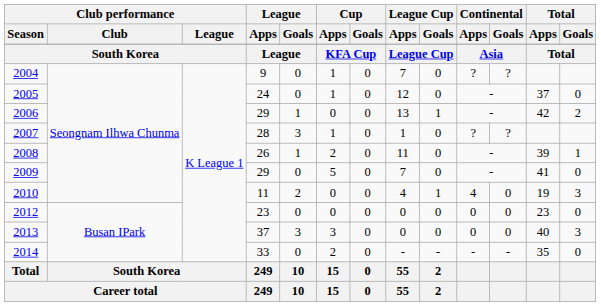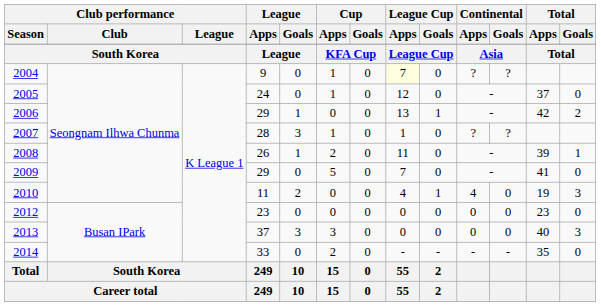(403, 73) no background -> (403, 73) lightyellow background
